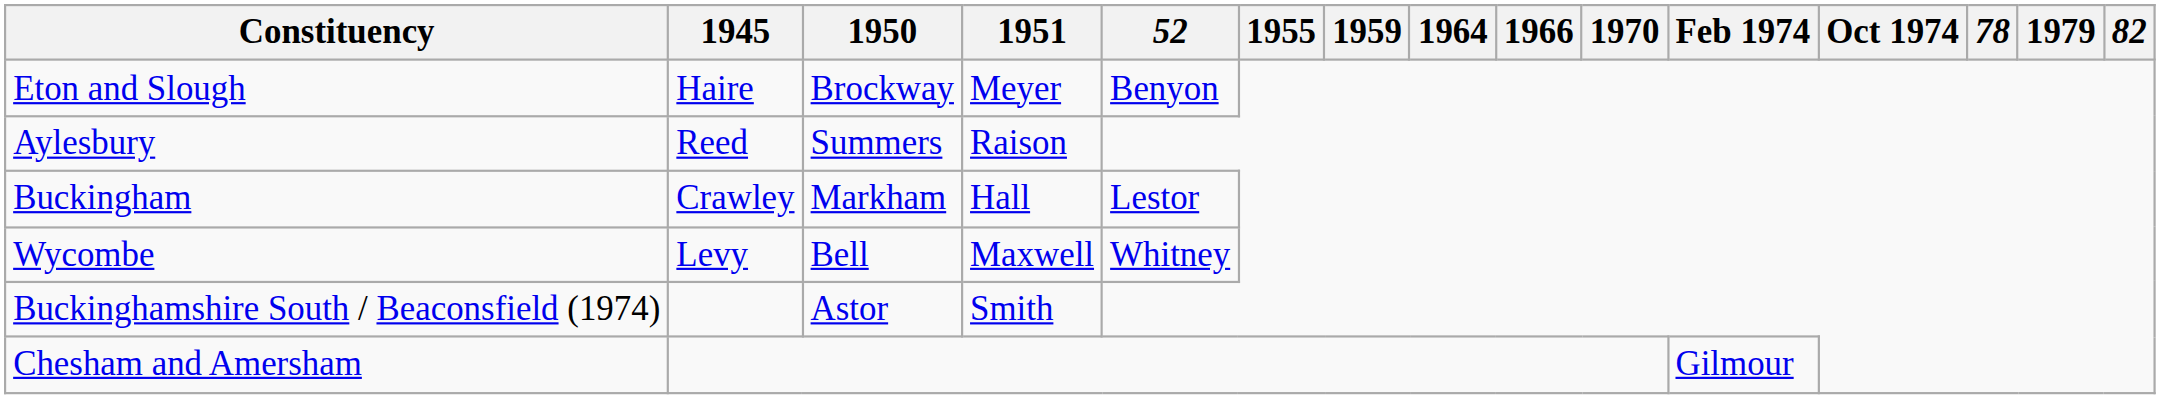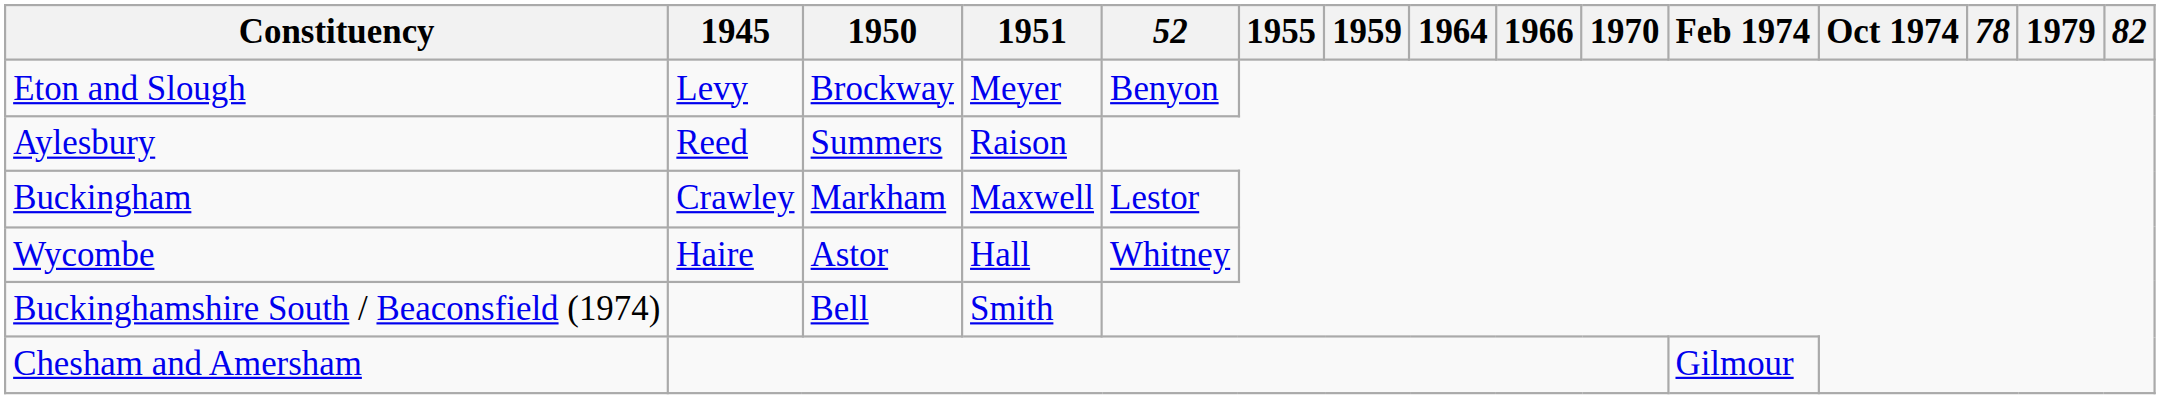(715, 87) Haire -> (712, 87) Levy
(1000, 198) Hall -> (1032, 198) Maxwell
(712, 253) Levy -> (715, 253) Haire
(840, 253) Bell -> (849, 253) Astor
(1032, 253) Maxwell -> (1000, 253) Hall
(849, 308) Astor -> (840, 308) Bell
